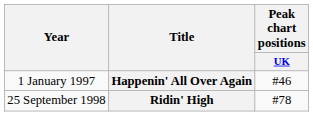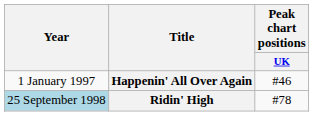(56, 100) no background -> (56, 100) lightblue background
